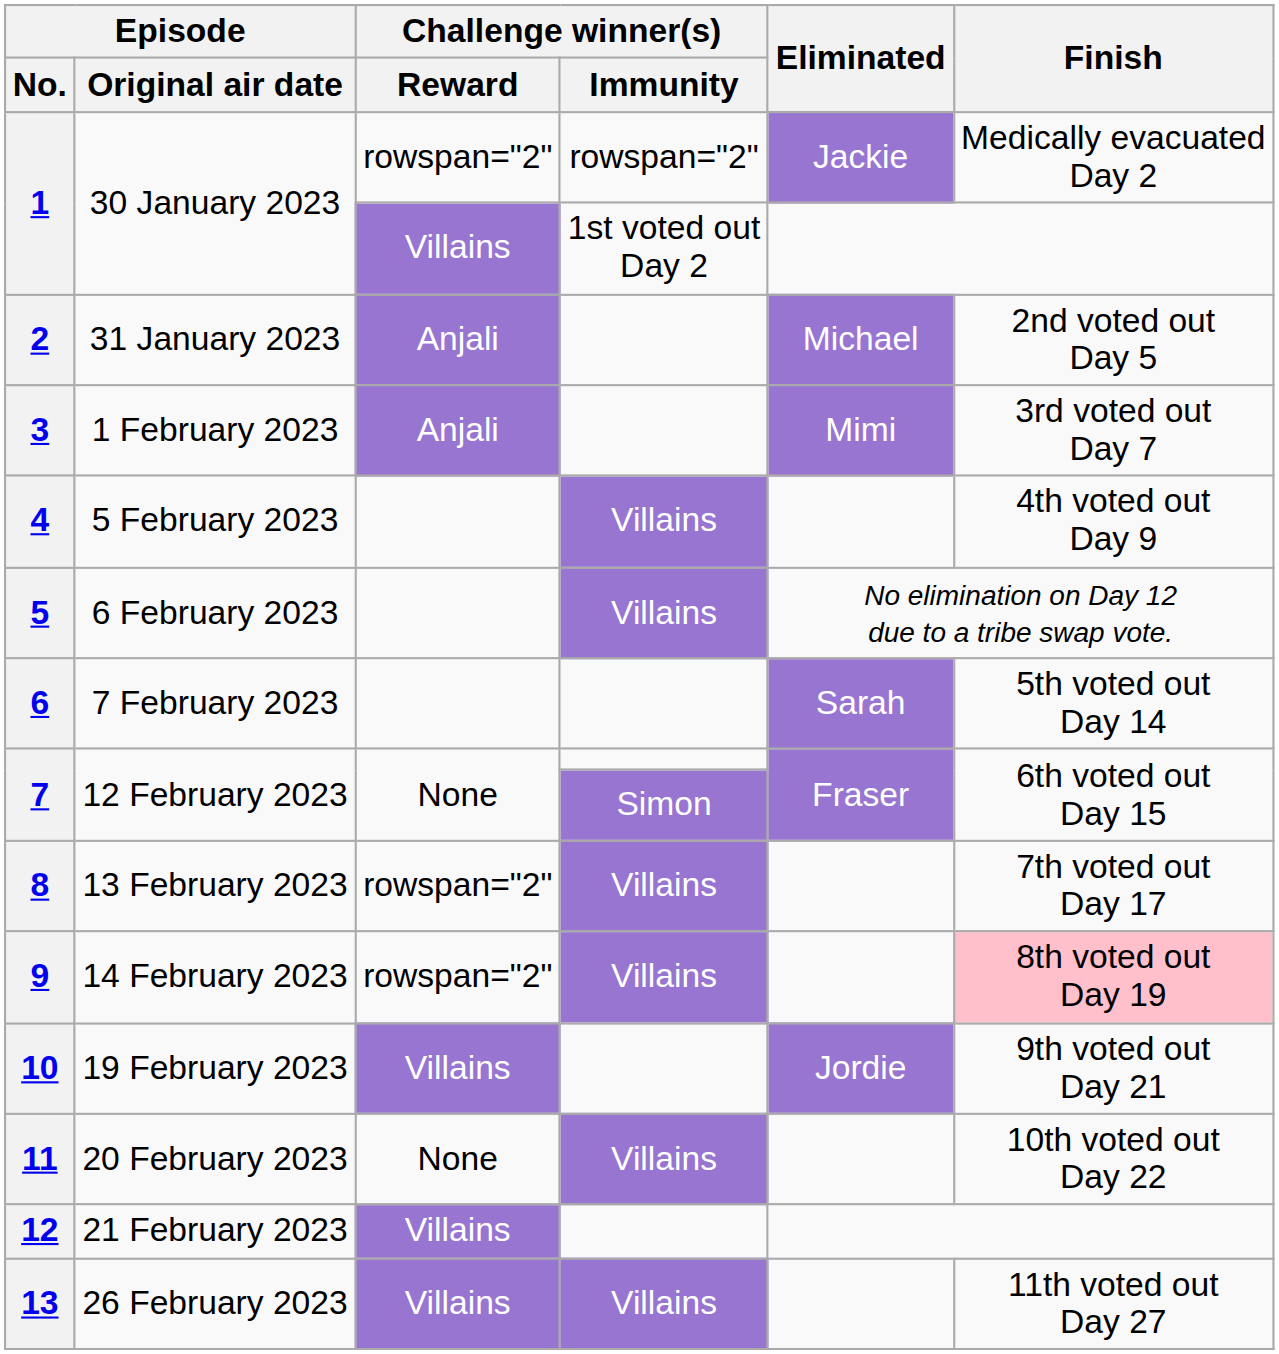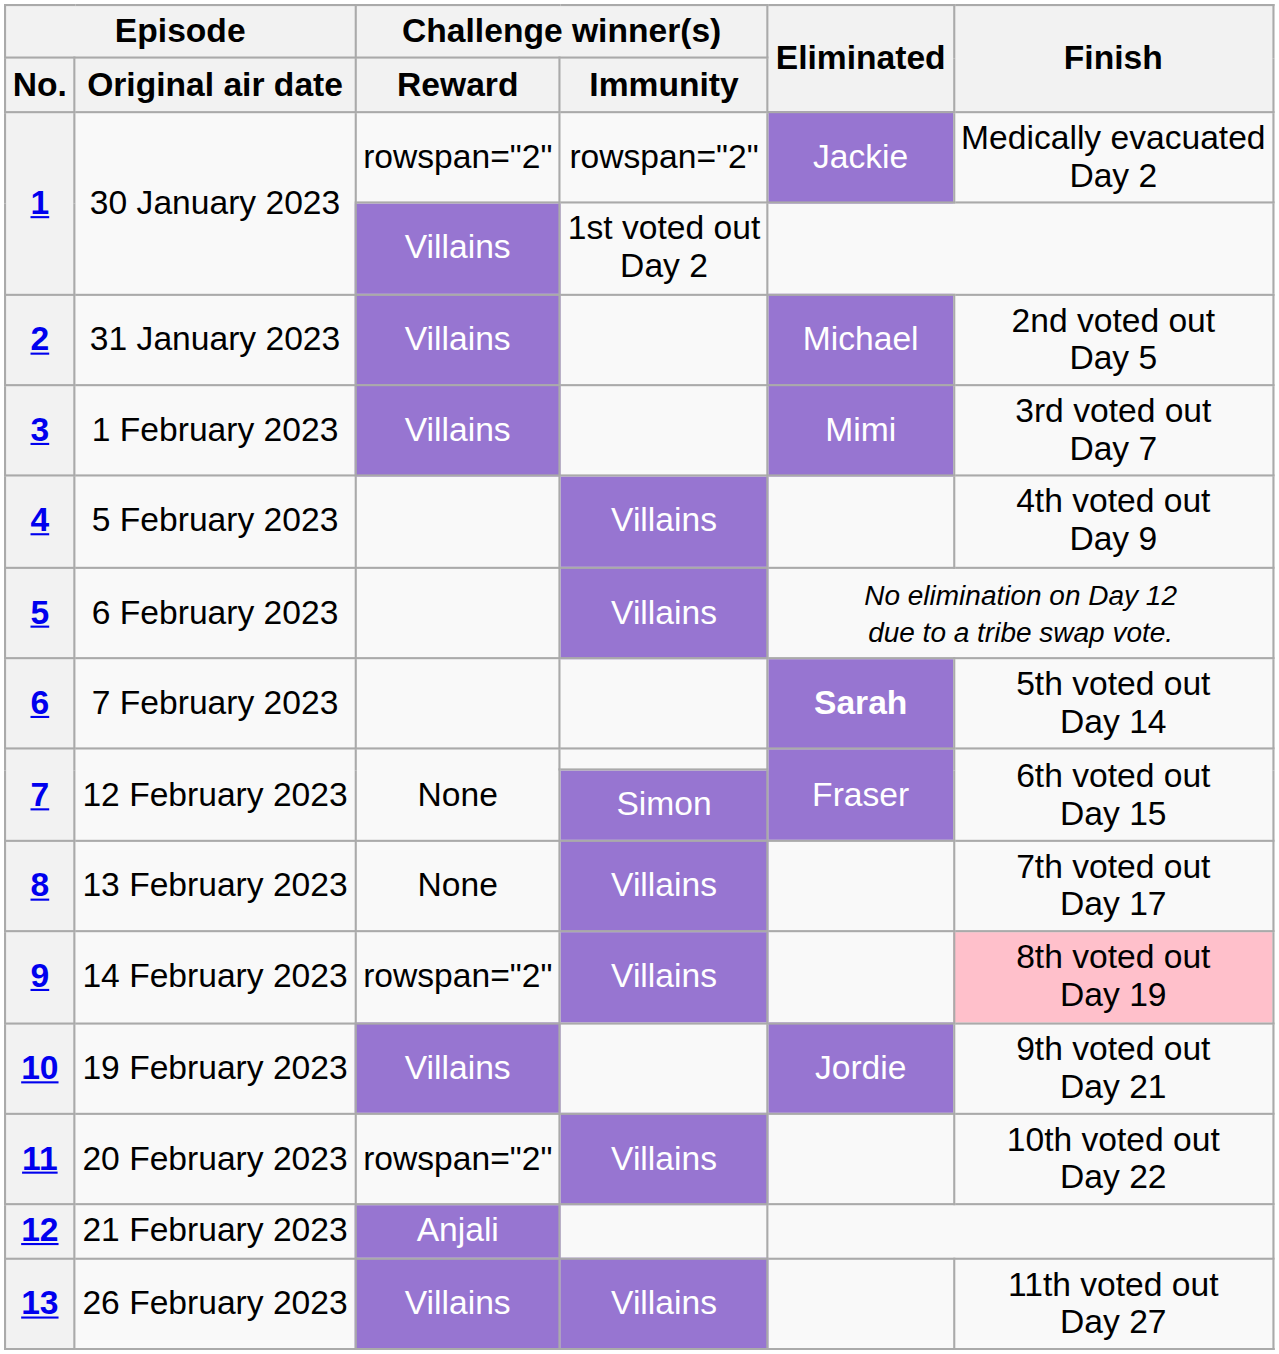(458, 338) Anjali -> (458, 338) Villains
(458, 429) Anjali -> (458, 429) Villains
(861, 703) normal -> (861, 703) bold
(458, 885) rowspan="2" -> (458, 885) None
(458, 1158) None -> (458, 1158) rowspan="2"
(458, 1230) Villains -> (458, 1230) Anjali
